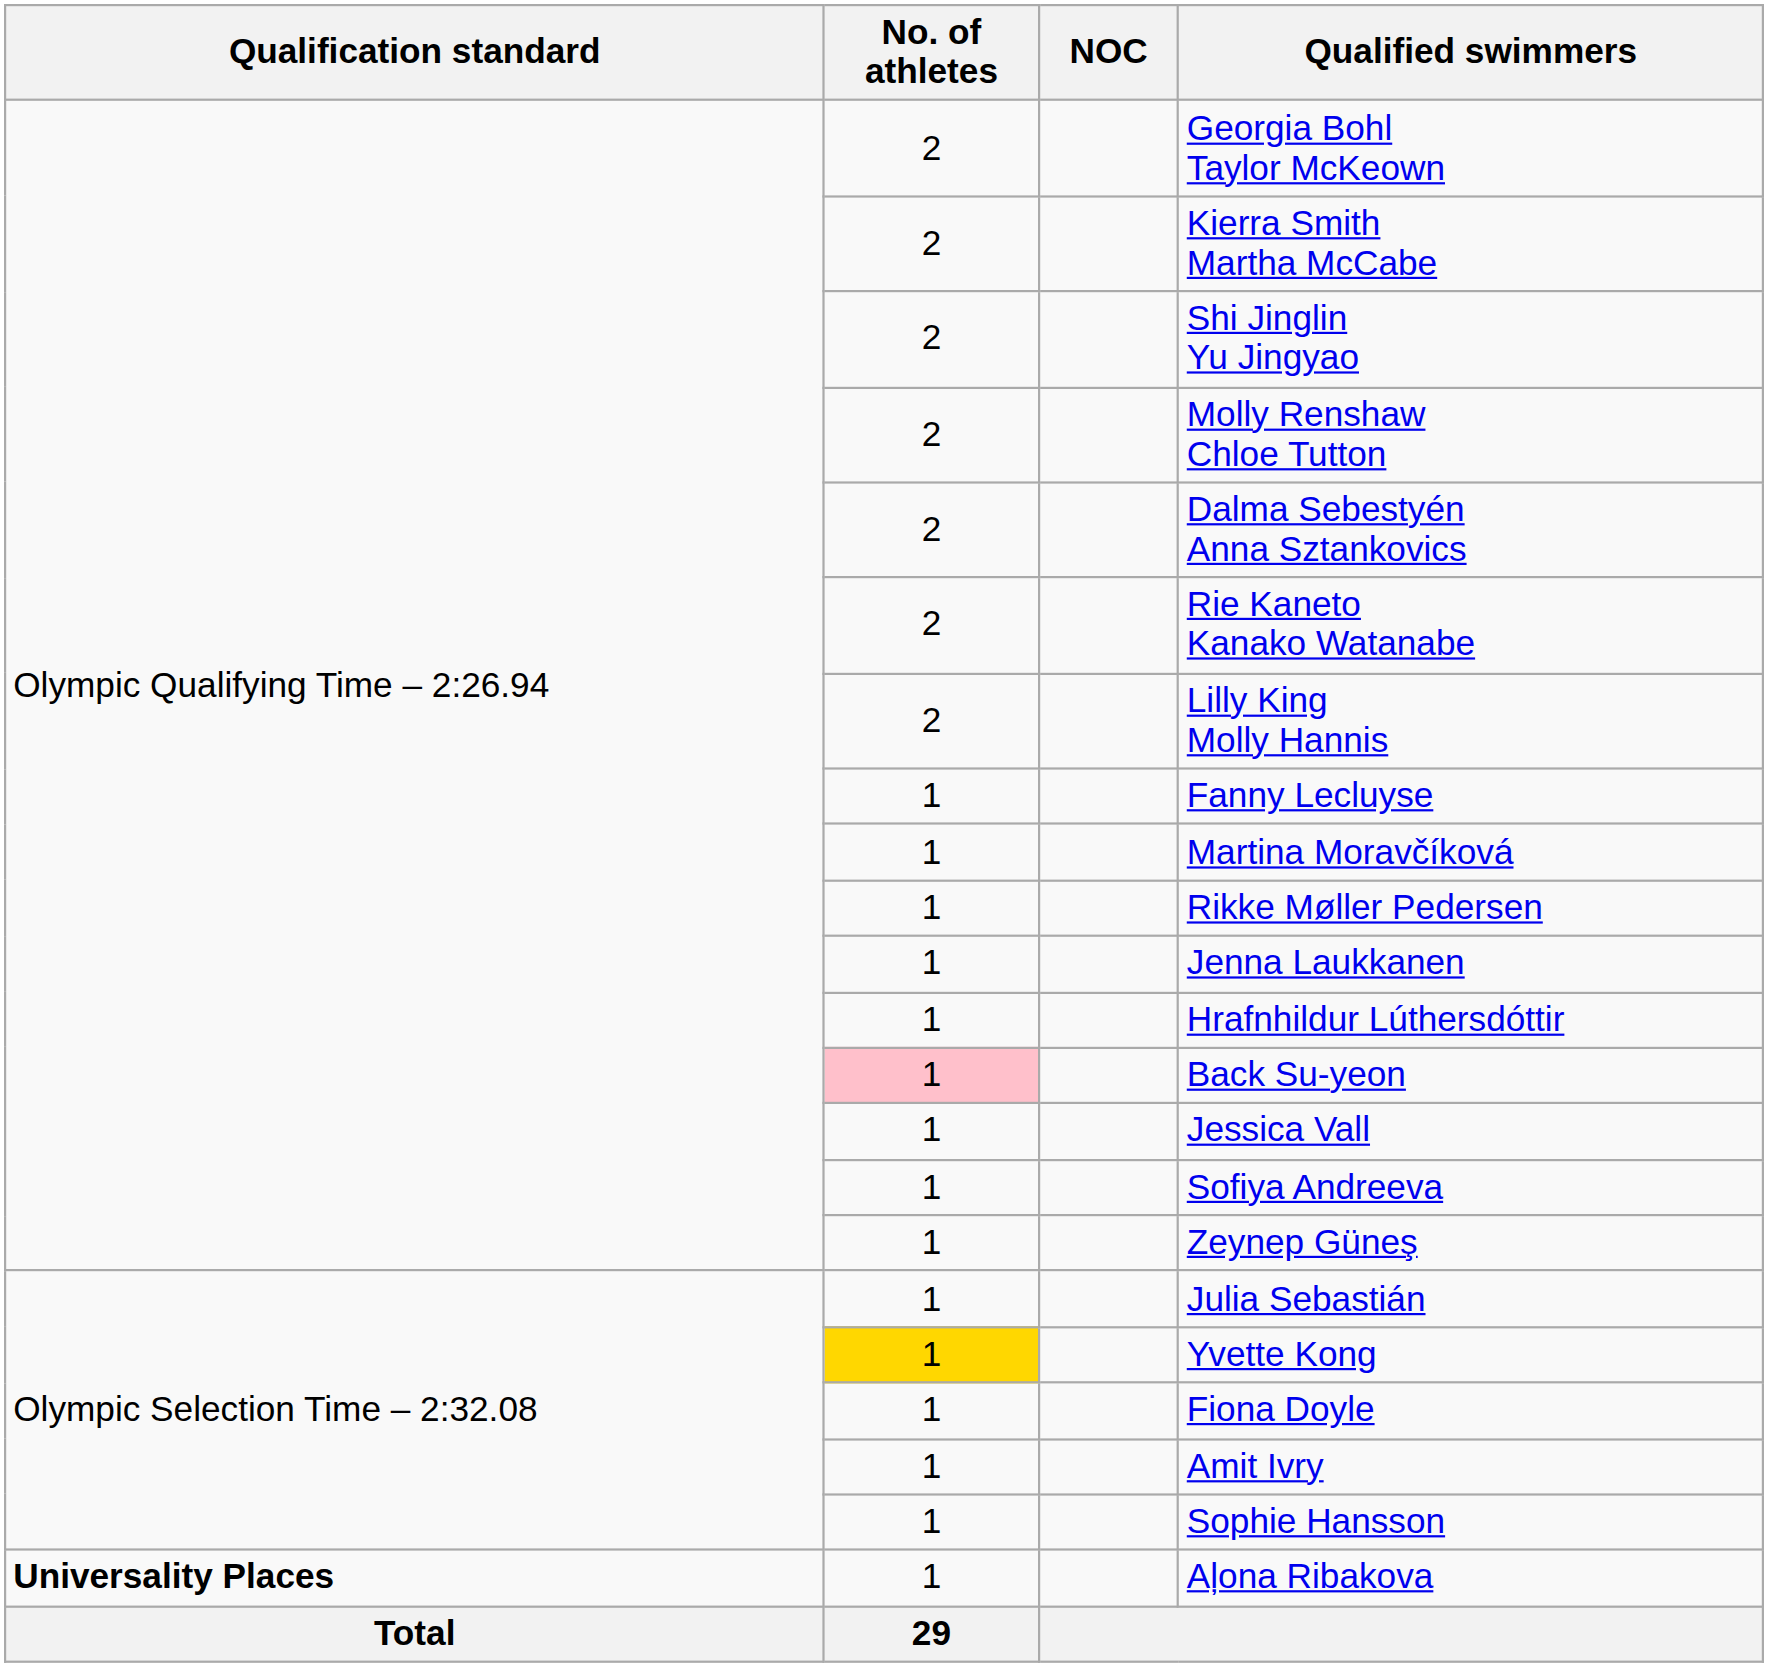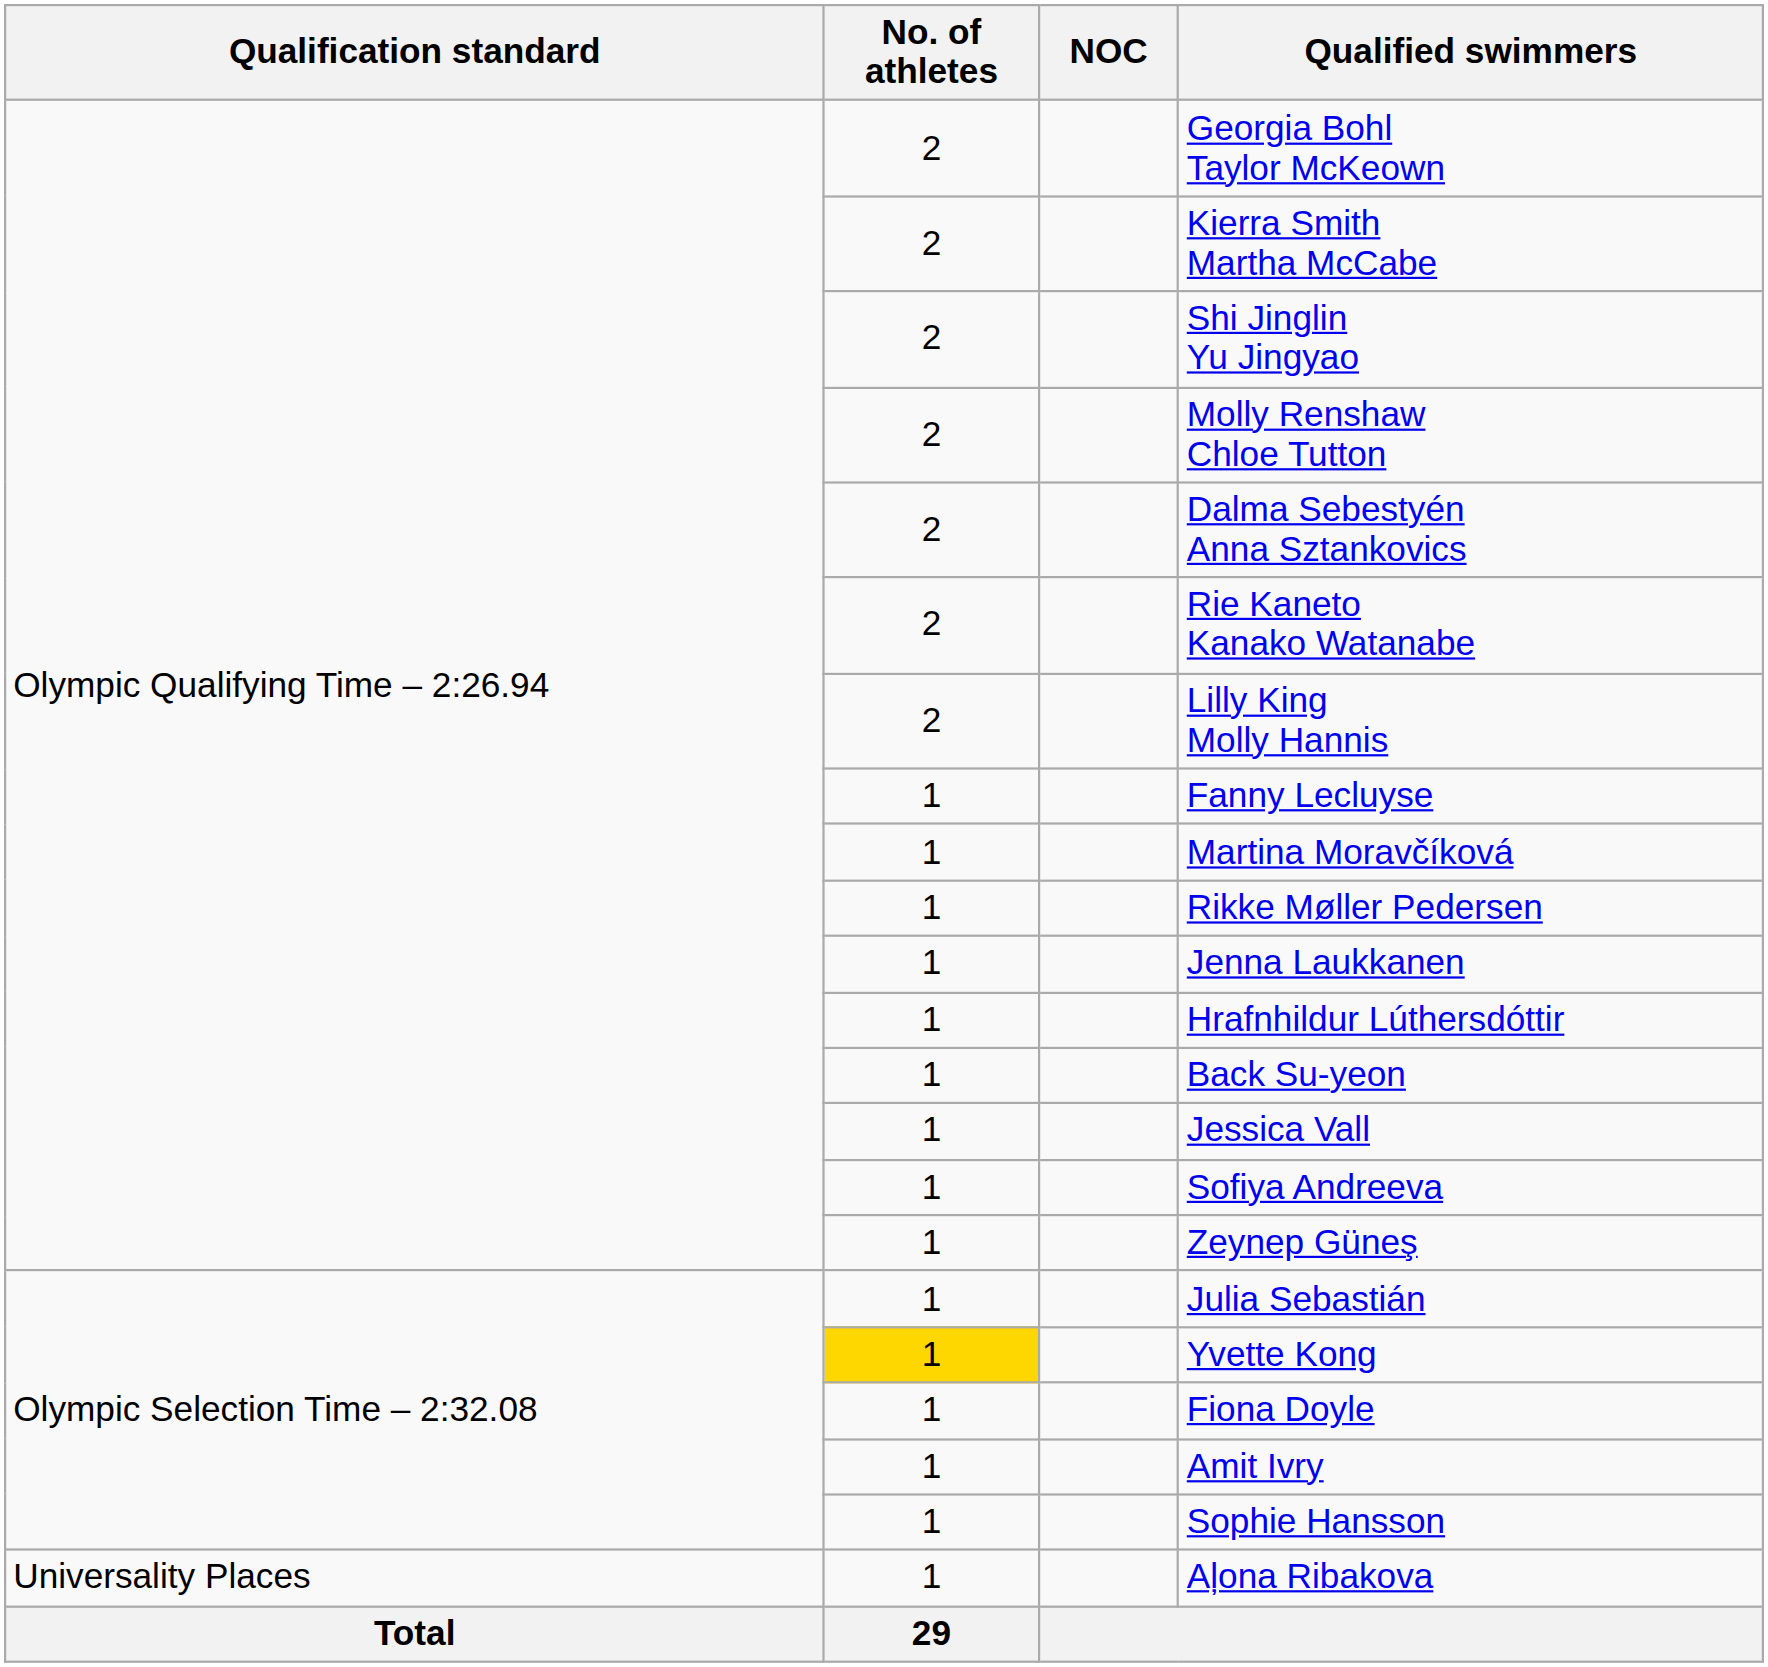(931, 1074) pink background -> (931, 1074) no background
(174, 1577) bold -> (162, 1577) normal
